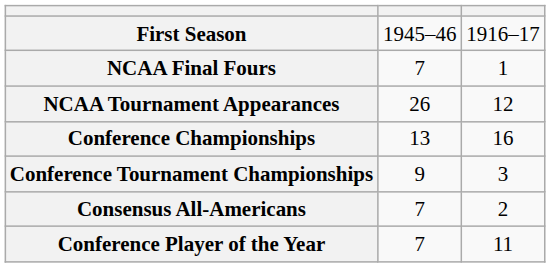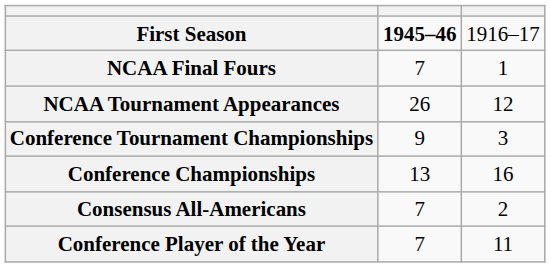(420, 32) normal -> (420, 32) bold
rows swapped: (191, 138) <-> (191, 173)
